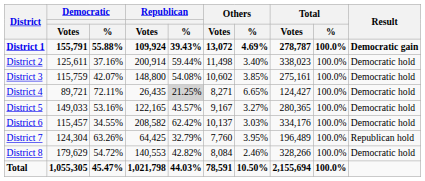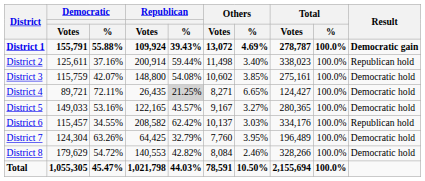(383, 62) Democratic hold -> (382, 62) Republican hold
(383, 123) Democratic hold -> (382, 123) Republican hold
(382, 138) Republican hold -> (383, 138) Democratic hold
